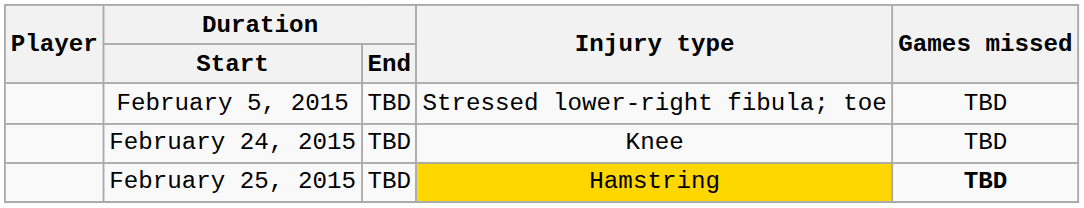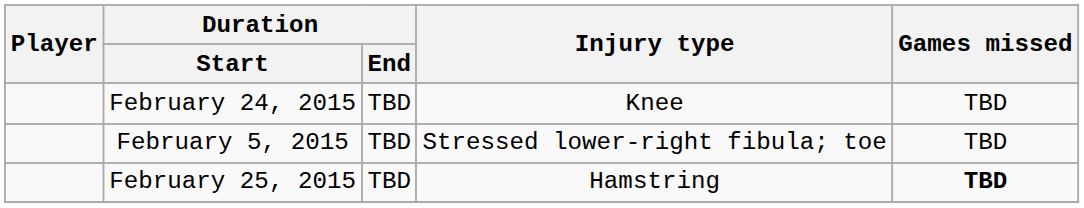rows swapped: (233, 103) <-> (233, 143)
(655, 182) gold background -> (655, 182) no background
